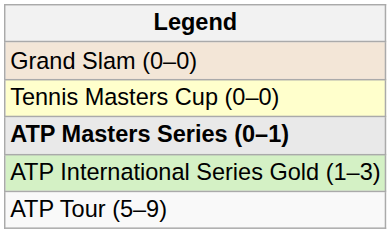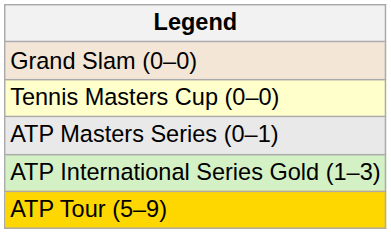(150, 135) bold -> (144, 135) normal
(89, 209) no background -> (89, 209) gold background
